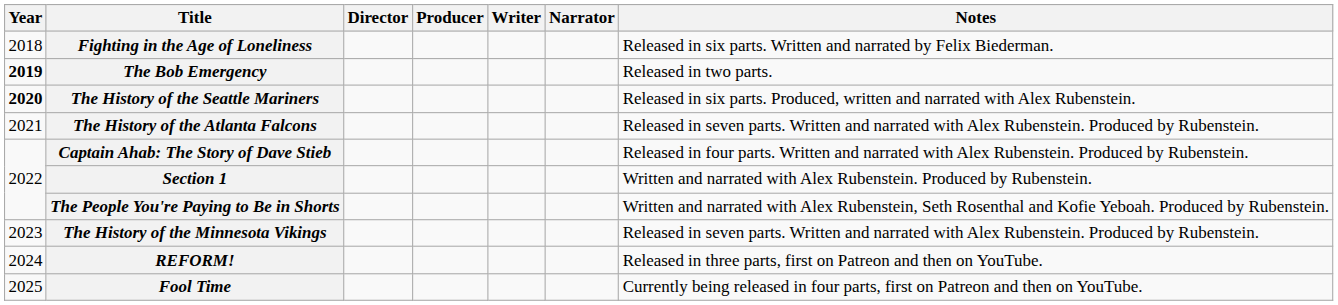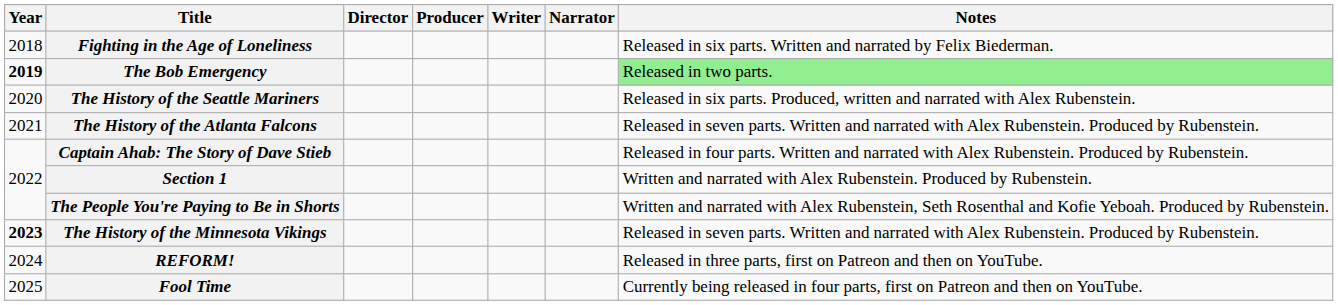(698, 71) no background -> (698, 71) lightgreen background
(25, 98) bold -> (25, 98) normal
(25, 233) normal -> (25, 233) bold
